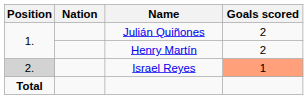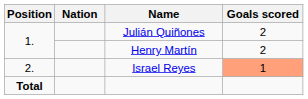(30, 68) lightgrey background -> (30, 68) no background
